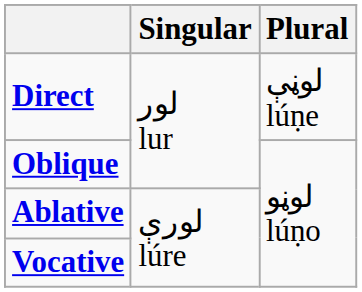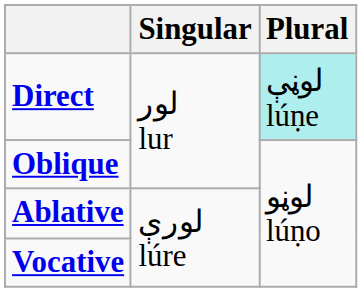(295, 97) no background -> (295, 97) paleturquoise background
